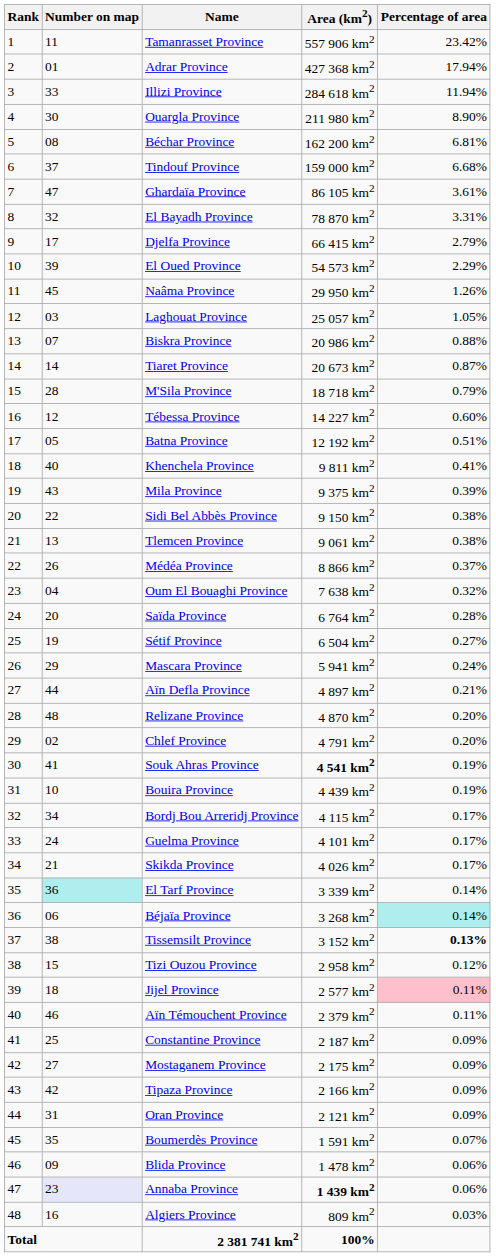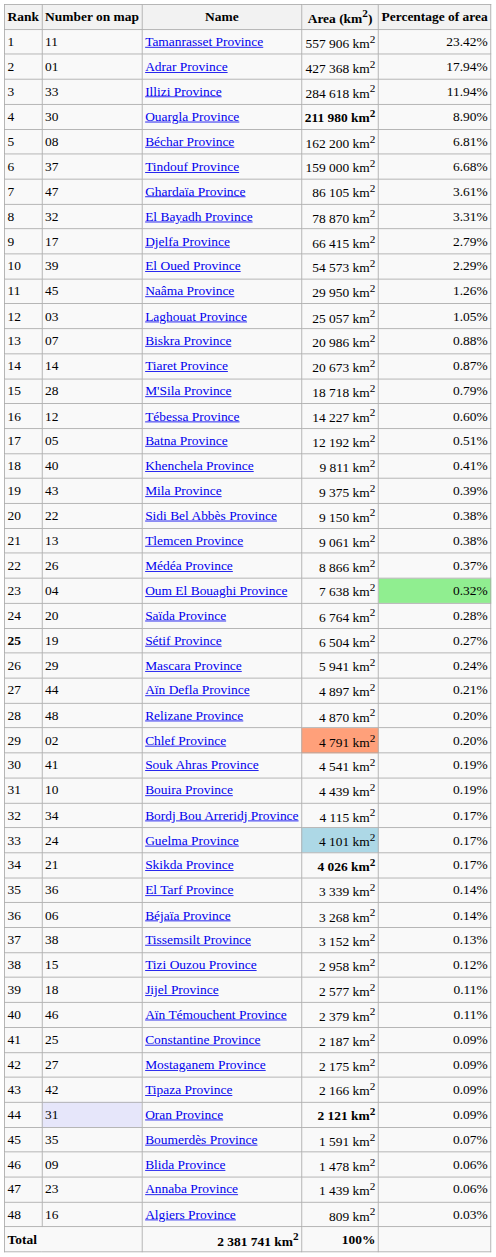(340, 116) normal -> (340, 116) bold
(470, 590) no background -> (470, 590) lightgreen background
(14, 640) normal -> (14, 640) bold
(346, 740) no background -> (347, 740) lightsalmon background
(346, 765) bold -> (347, 765) normal
(346, 840) no background -> (347, 840) lightblue background
(346, 865) normal -> (346, 865) bold
(52, 890) paleturquoise background -> (52, 890) no background
(470, 915) paleturquoise background -> (470, 915) no background
(469, 940) bold -> (470, 940) normal
(470, 990) pink background -> (471, 990) no background
(52, 1114) no background -> (52, 1114) lavender background
(346, 1114) normal -> (346, 1114) bold
(52, 1189) lavender background -> (52, 1189) no background
(346, 1189) bold -> (347, 1189) normal
